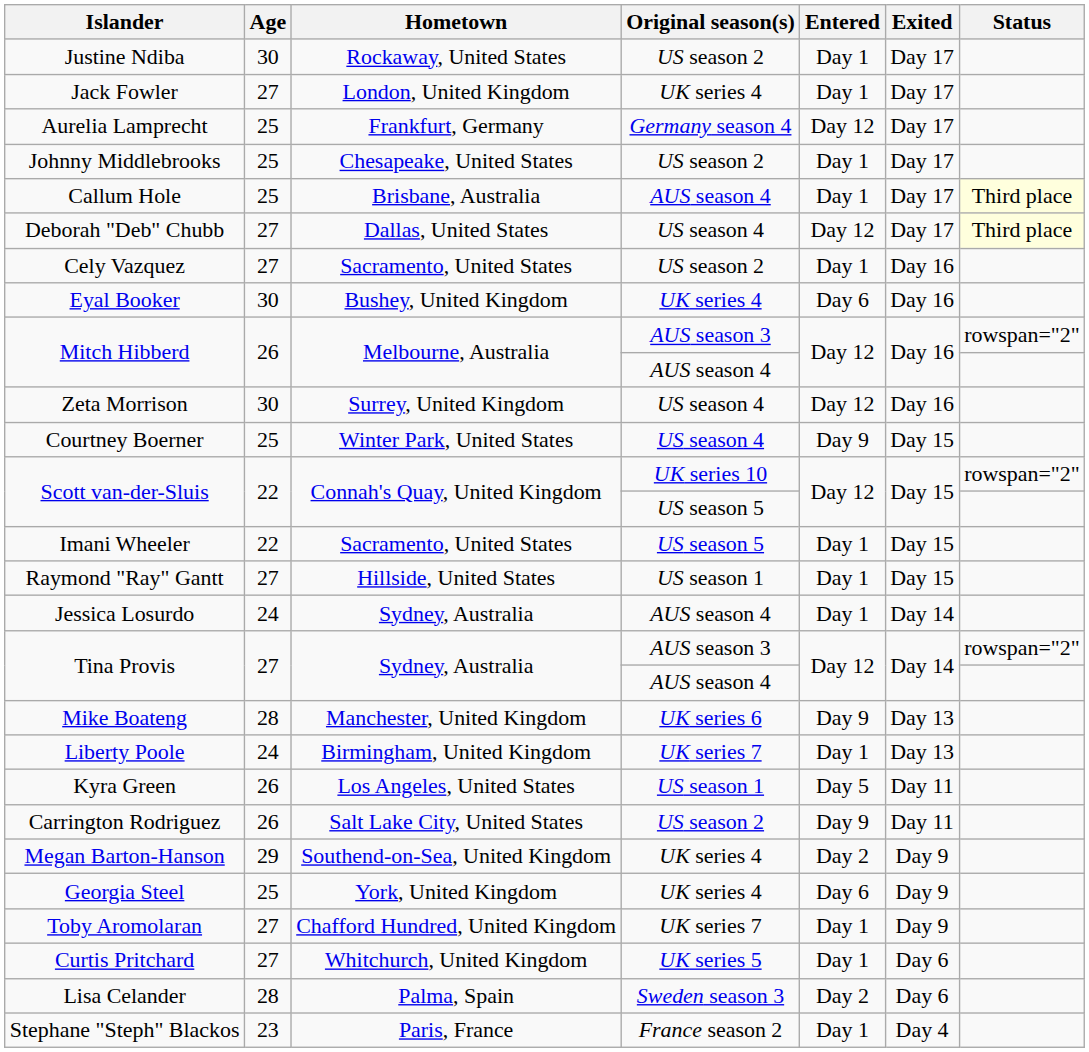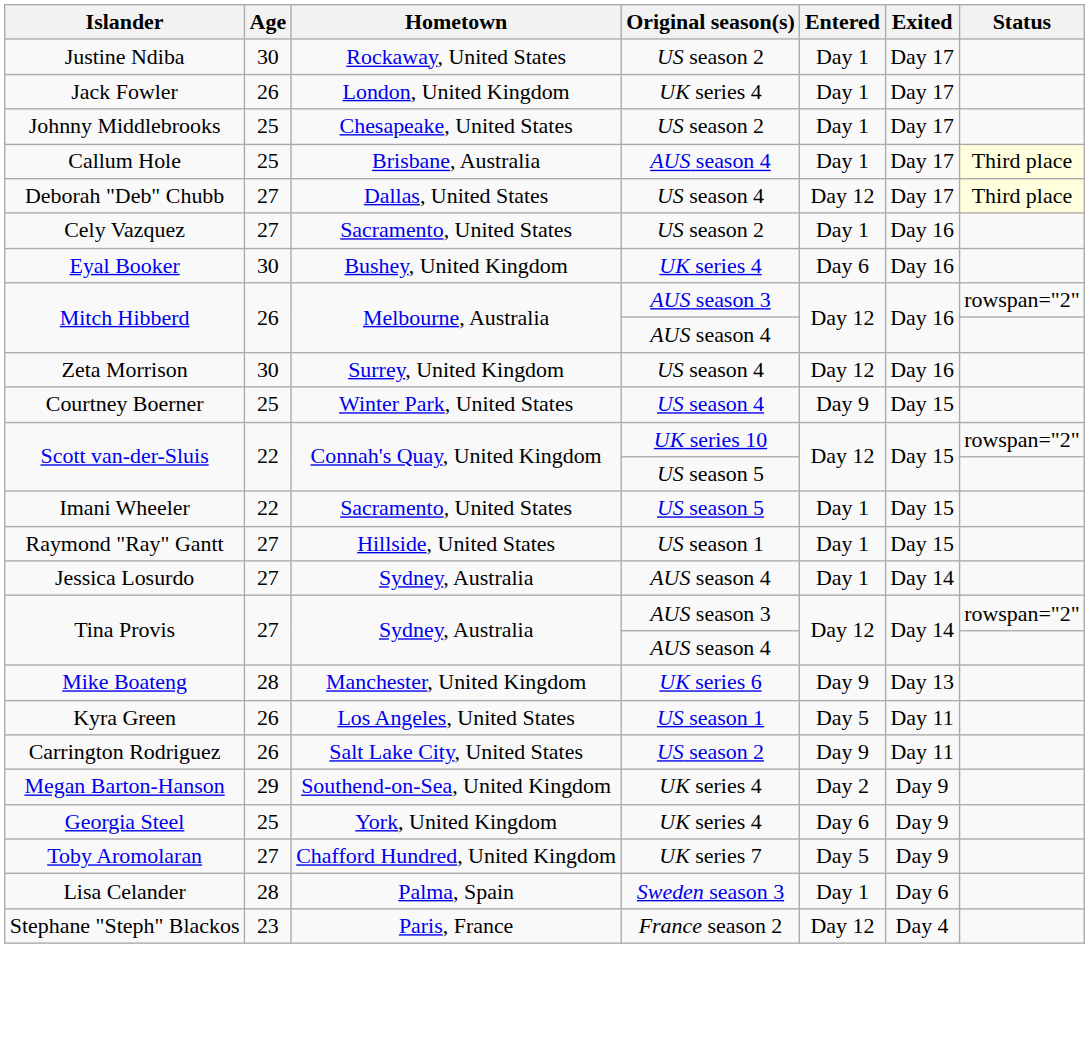(268, 91) 27 -> (268, 91) 26
- row: (125, 126)
(268, 612) 24 -> (268, 578) 27
- row: (125, 751)
(842, 925) Day 1 -> (842, 856) Day 5
- row: (125, 960)
(842, 995) Day 2 -> (842, 890) Day 1
(842, 1030) Day 1 -> (842, 925) Day 12
